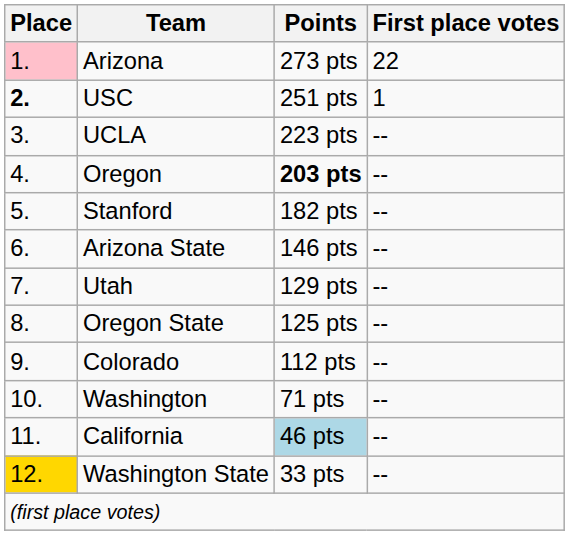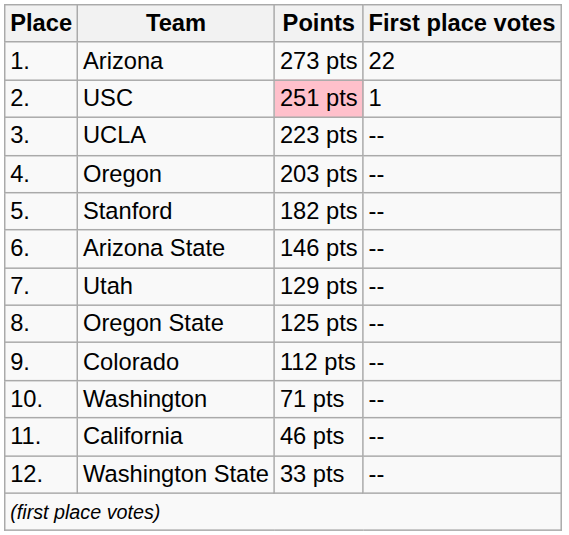(20, 60) pink background -> (20, 60) no background
(20, 98) bold -> (20, 98) normal
(319, 98) no background -> (319, 98) pink background
(321, 173) bold -> (319, 173) normal
(312, 436) lightblue background -> (312, 436) no background
(27, 473) gold background -> (27, 473) no background
